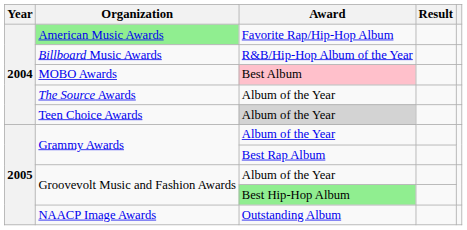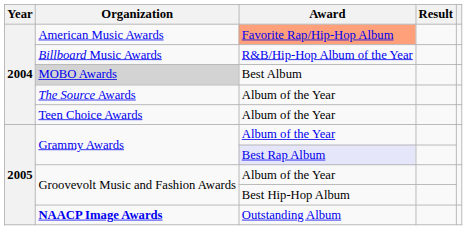(101, 34) lightgreen background -> (101, 34) no background
(318, 34) no background -> (318, 34) lightsalmon background
(78, 74) no background -> (78, 74) lightgrey background
(272, 74) pink background -> (272, 74) no background
(288, 114) lightgrey background -> (288, 114) no background
(284, 154) no background -> (284, 154) lavender background
(296, 194) lightgreen background -> (296, 194) no background
(97, 214) normal -> (100, 214) bold
